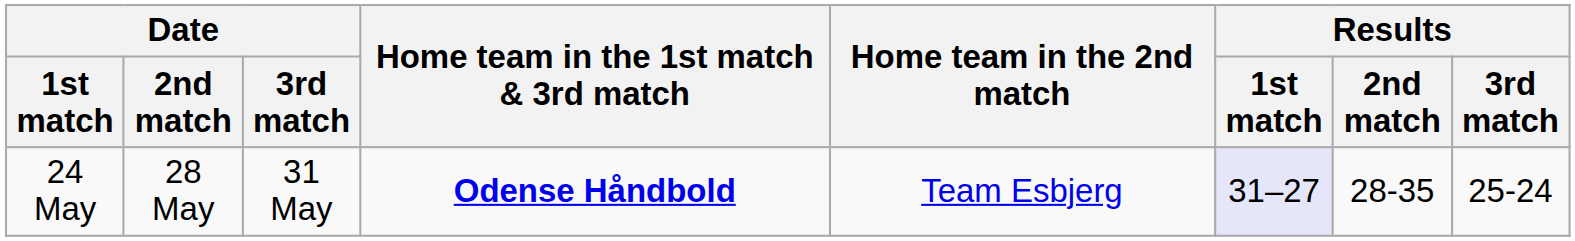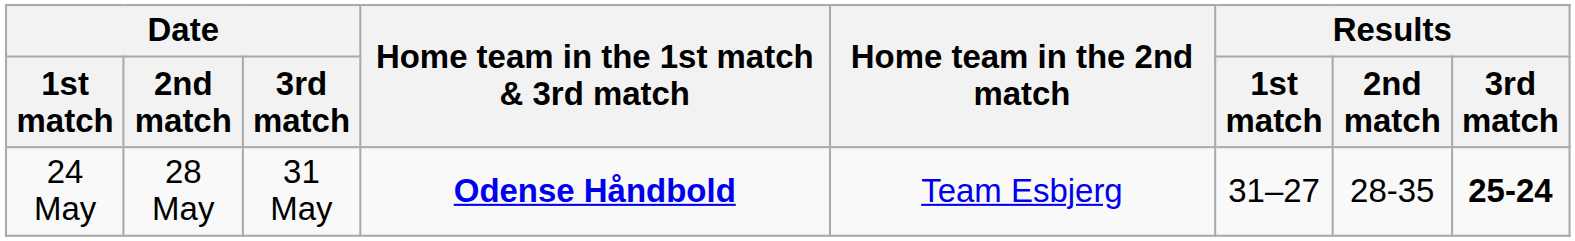(1274, 190) lavender background -> (1274, 190) no background
(1510, 190) normal -> (1510, 190) bold
